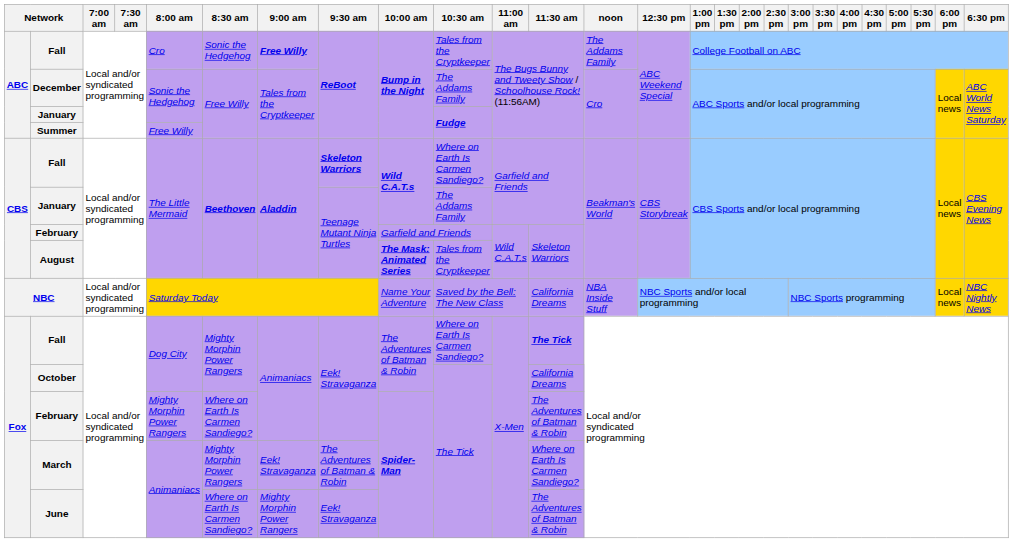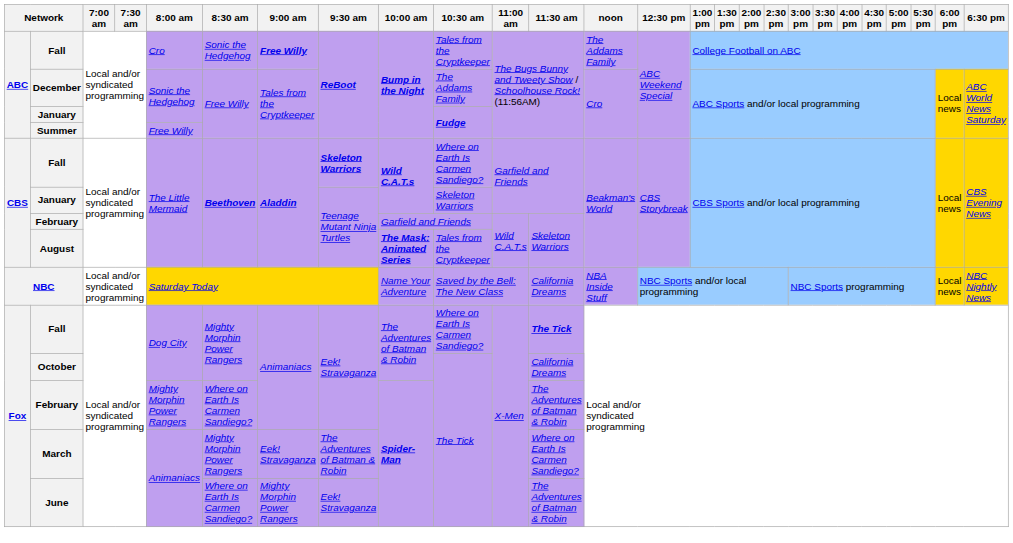(454, 206) The Addams Family -> (455, 201) Skeleton Warriors
